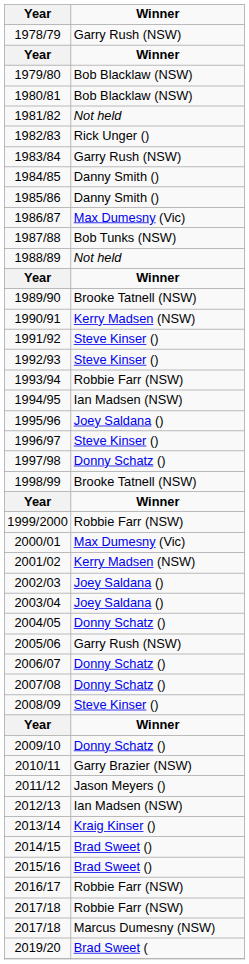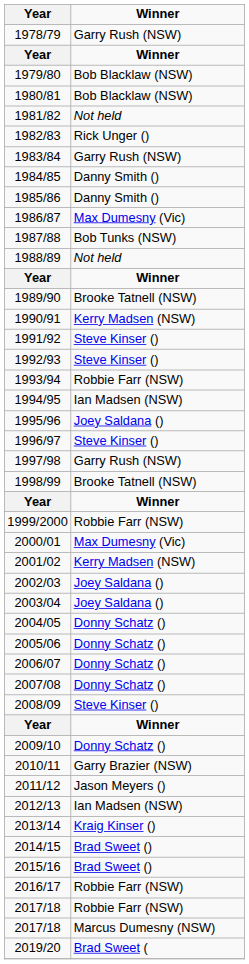(120, 461) Donny Schatz () -> (127, 461) Garry Rush (NSW)
(127, 643) Garry Rush (NSW) -> (120, 643) Donny Schatz ()
